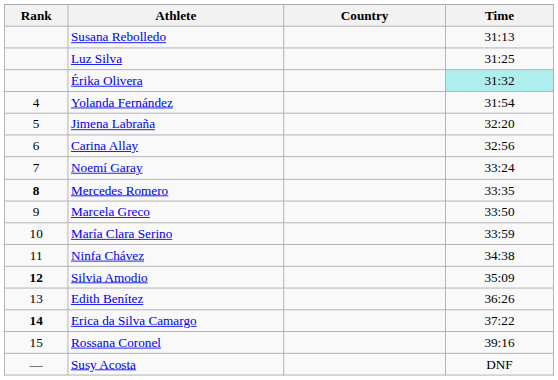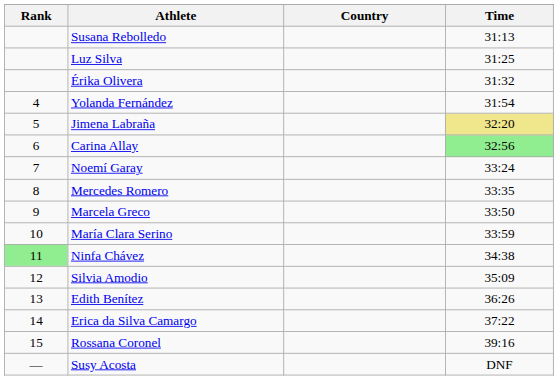(499, 81) paleturquoise background -> (499, 81) no background
(499, 124) no background -> (499, 124) khaki background
(499, 146) no background -> (499, 146) lightgreen background
(36, 190) bold -> (36, 190) normal
(36, 255) no background -> (36, 255) lightgreen background
(36, 277) bold -> (36, 277) normal
(36, 320) bold -> (36, 320) normal
